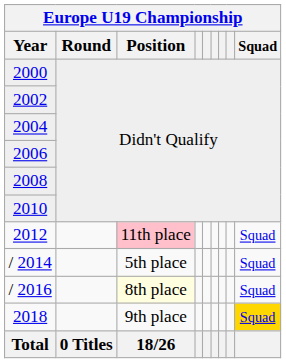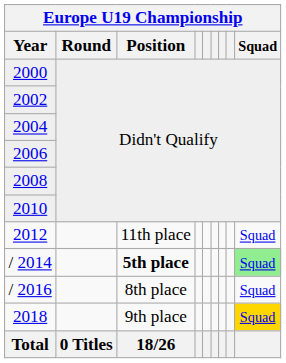(156, 235) pink background -> (156, 235) no background
(156, 262) normal -> (156, 262) bold
(258, 263) no background -> (258, 263) lightgreen background
(156, 289) lightyellow background -> (156, 289) no background
